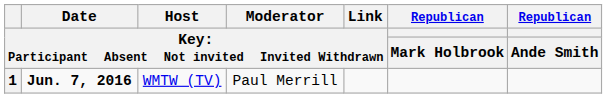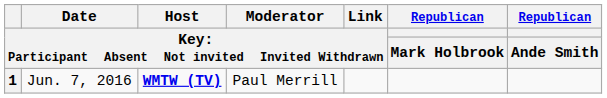(79, 81) bold -> (79, 81) normal
(182, 81) normal -> (182, 81) bold
